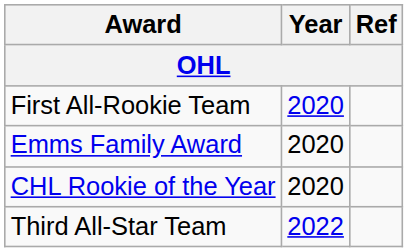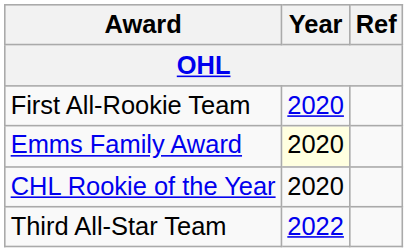(316, 145) no background -> (316, 145) lightyellow background
